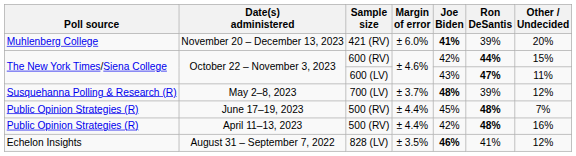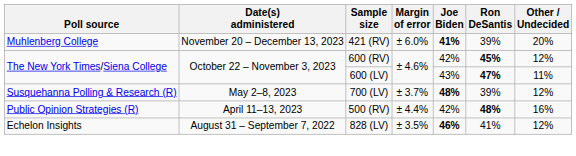(490, 59) 44% -> (490, 59) 45%
(543, 59) 15% -> (543, 59) 12%
- row: (263, 109)
